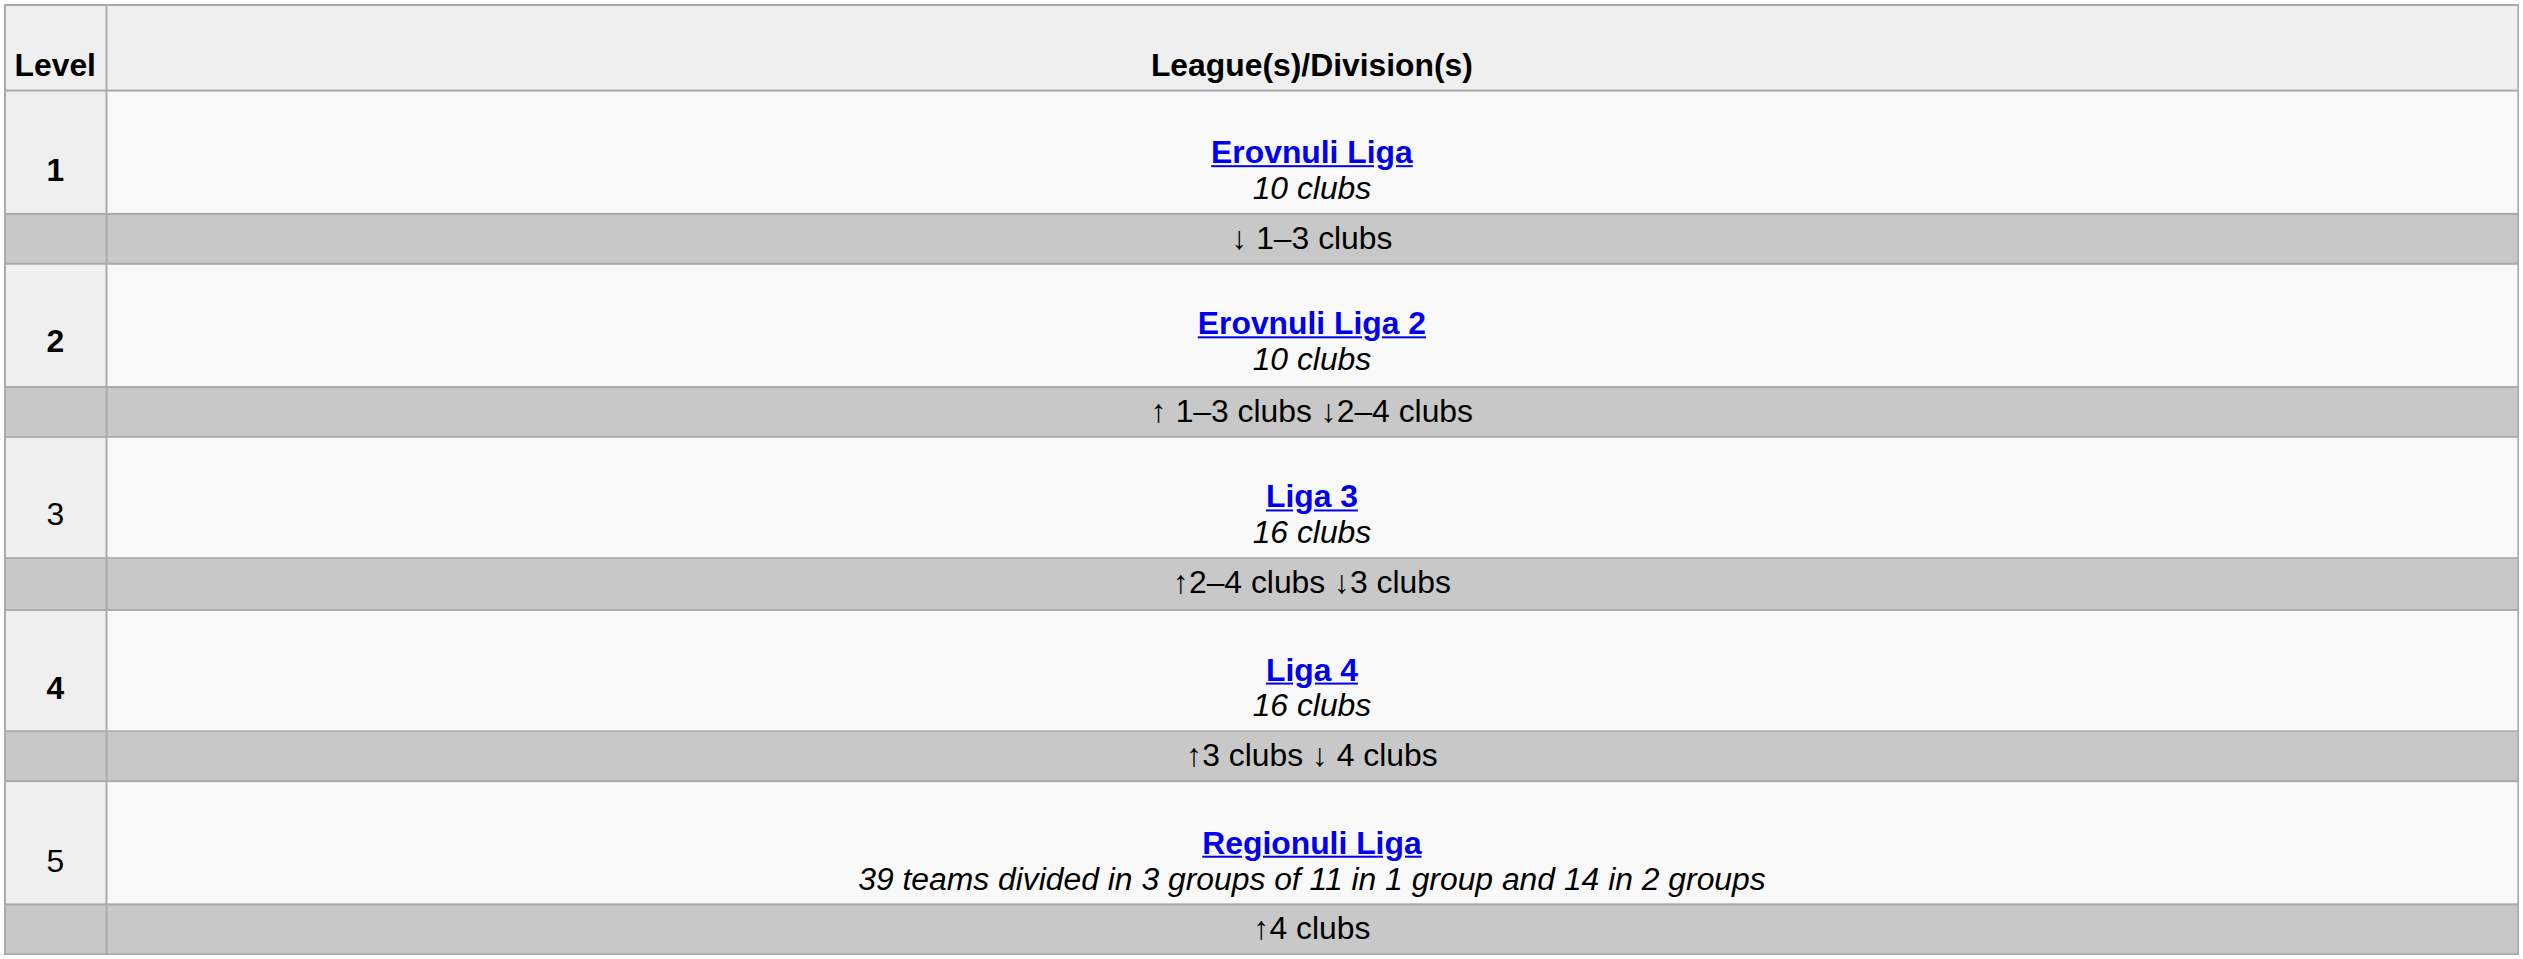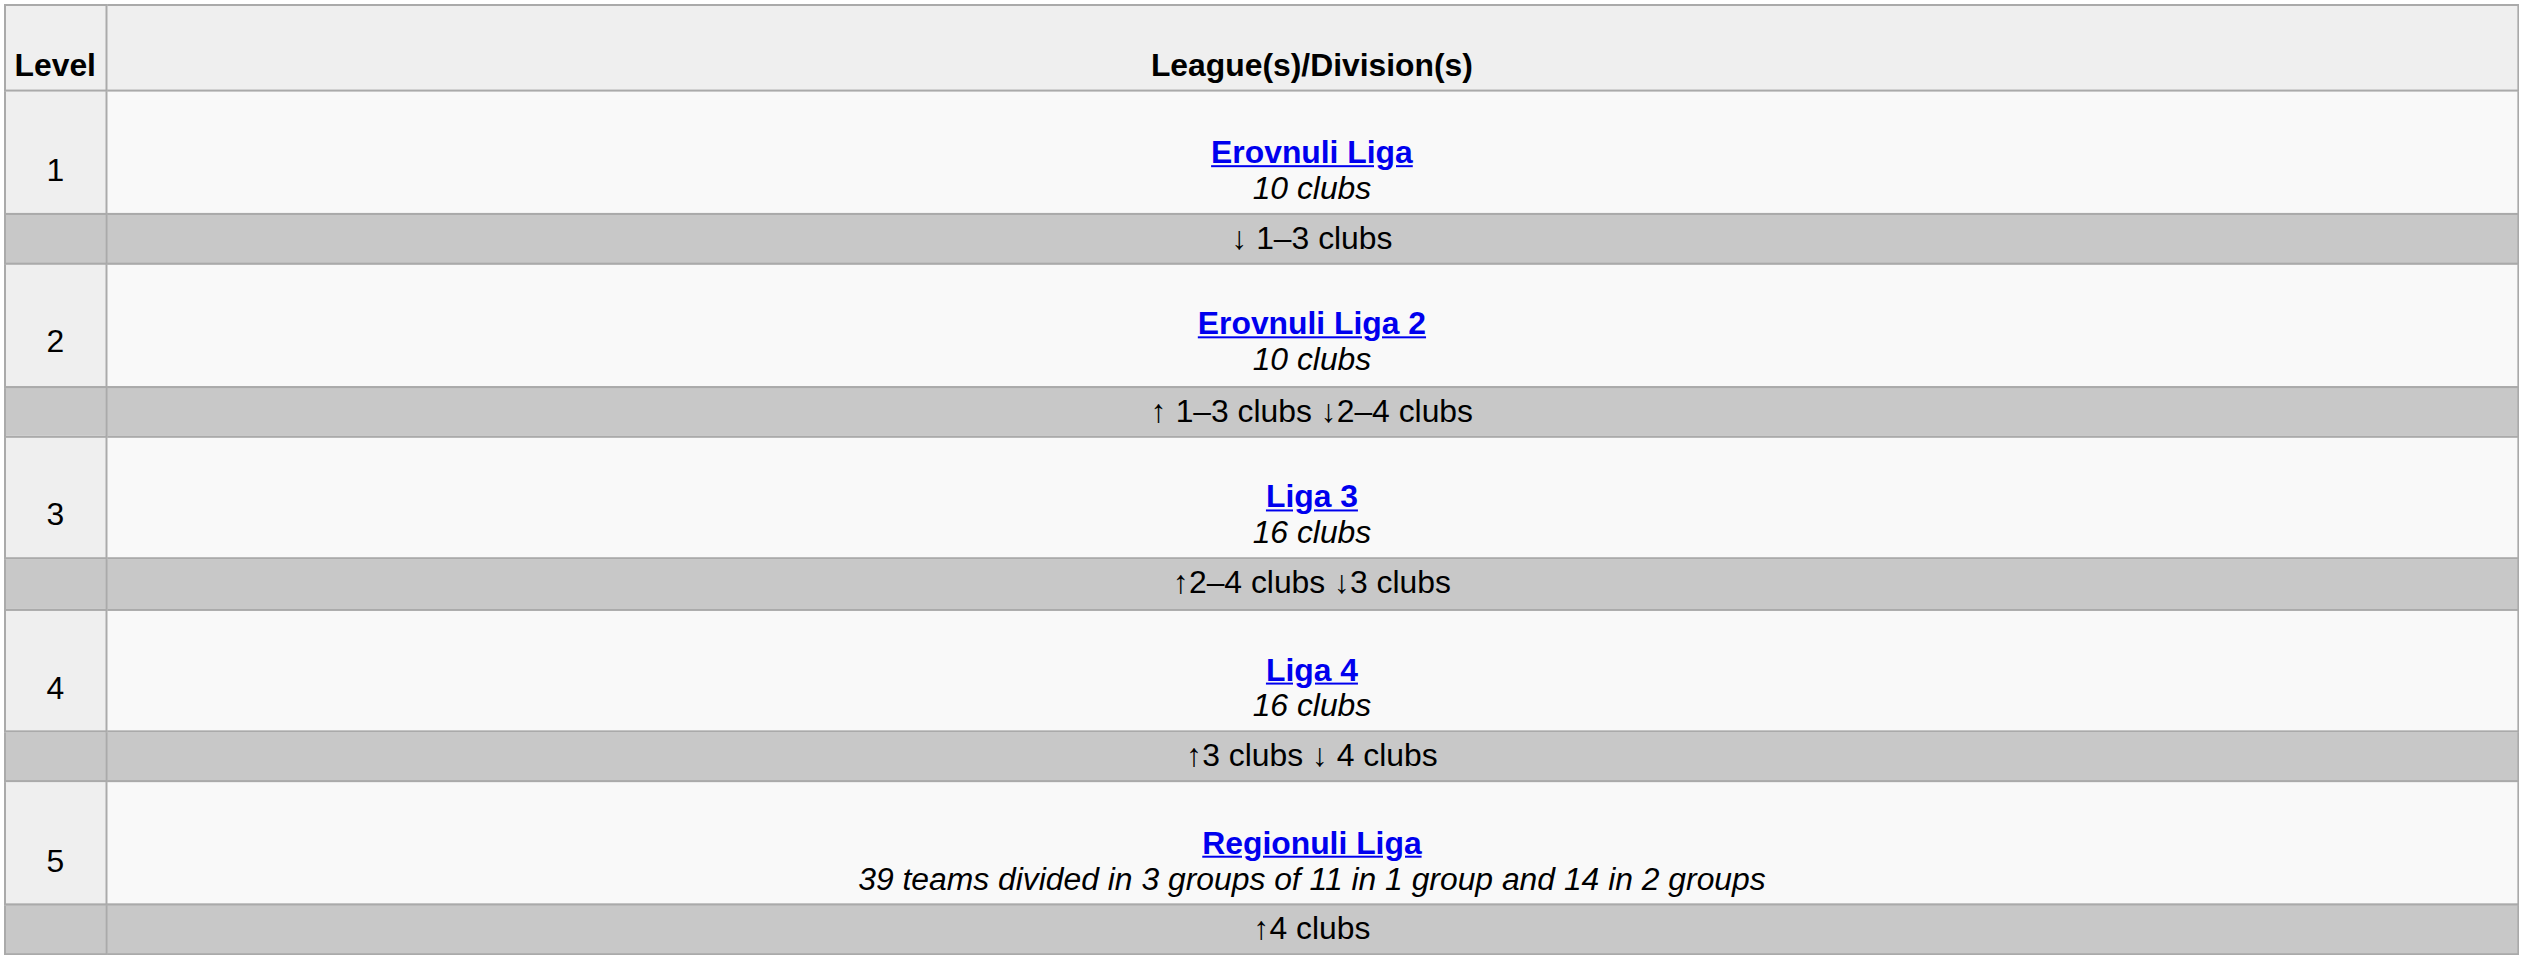(55, 169) bold -> (55, 169) normal
(55, 342) bold -> (55, 342) normal
(55, 687) bold -> (55, 687) normal
